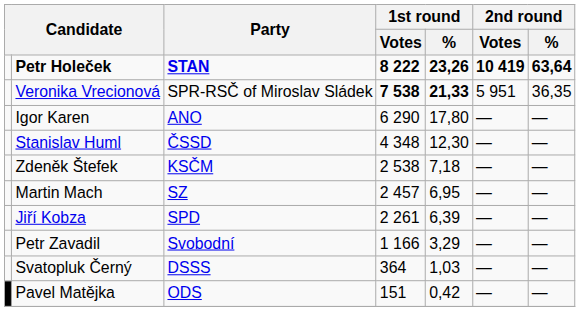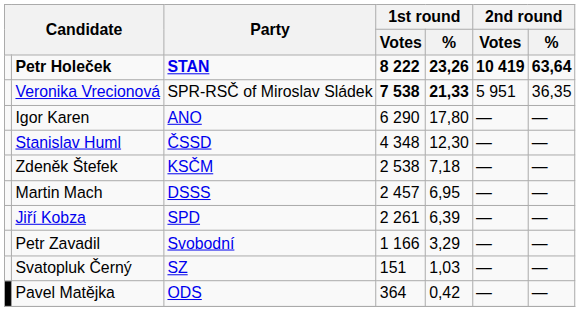(178, 192) SZ -> (189, 192) DSSS
(189, 268) DSSS -> (178, 268) SZ
(393, 268) 364 -> (393, 268) 151
(393, 293) 151 -> (393, 293) 364
